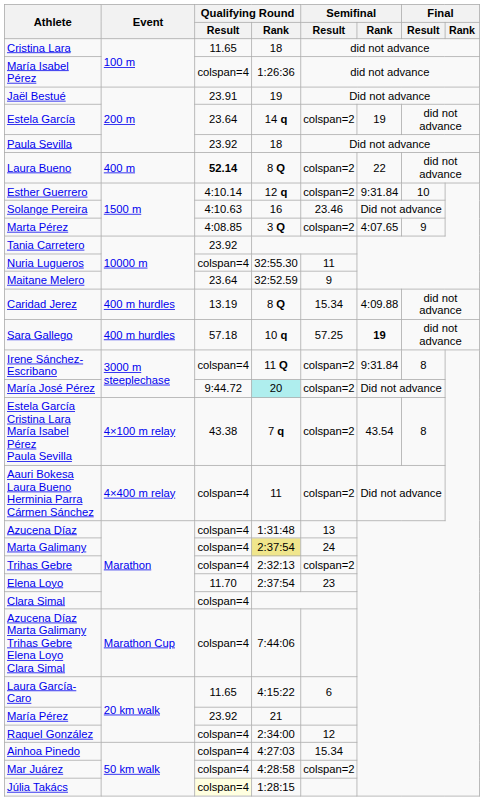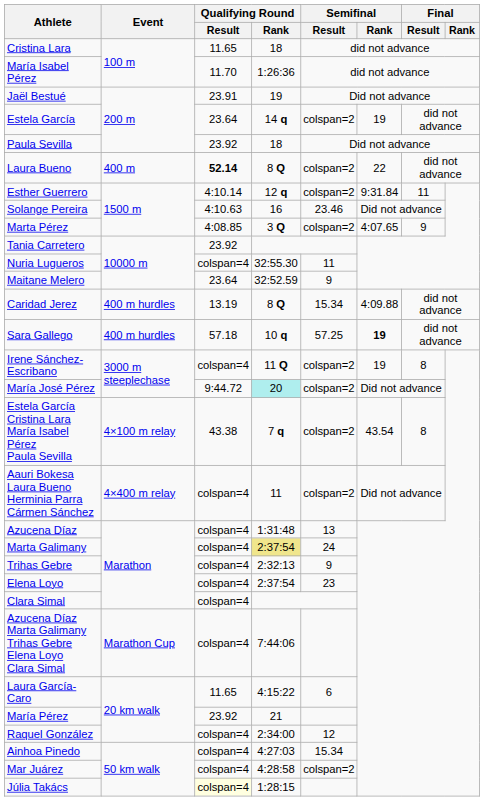(223, 72) colspan=4 -> (223, 72) 11.70
(423, 192) 10 -> (423, 192) 11
(379, 365) 9:31.84 -> (379, 365) 19
(329, 565) colspan=2 -> (329, 565) 9
(223, 583) 11.70 -> (223, 583) colspan=4
